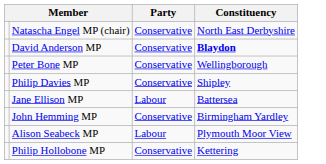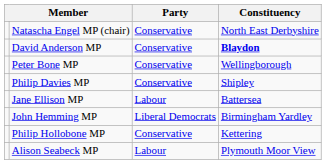(163, 116) Conservative -> (175, 116) Liberal Democrats
rows swapped: (58, 151) <-> (55, 133)
